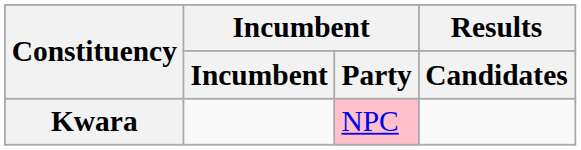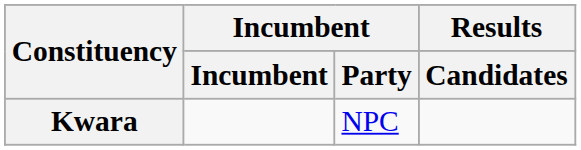(370, 121) pink background -> (370, 121) no background
